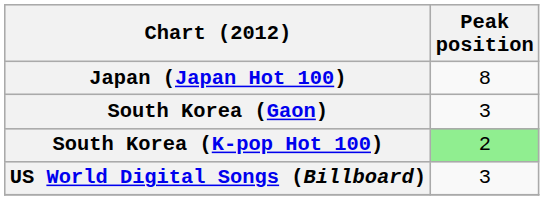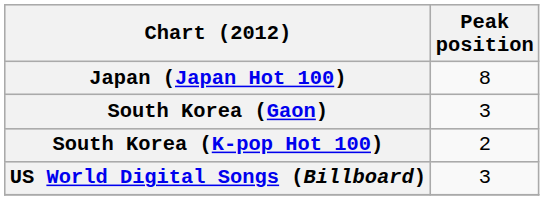(485, 145) lightgreen background -> (485, 145) no background
